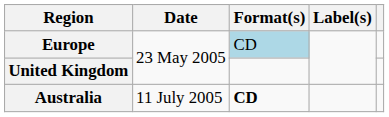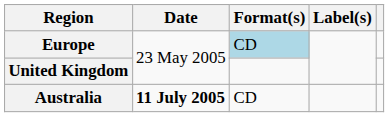(179, 97) normal -> (180, 97) bold
(246, 97) bold -> (245, 97) normal
